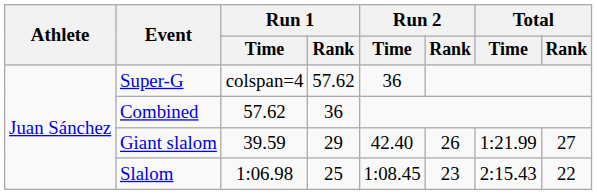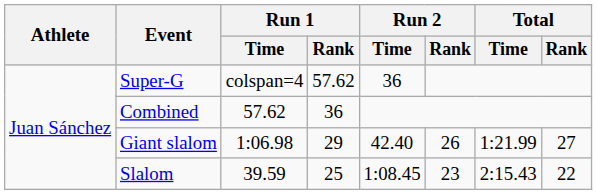(265, 143) 39.59 -> (265, 143) 1:06.98
(265, 174) 1:06.98 -> (265, 174) 39.59
